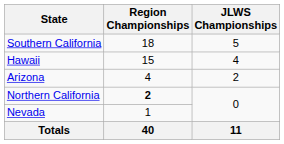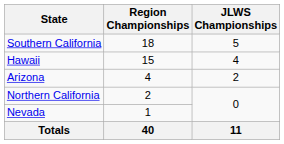(148, 95) bold -> (148, 95) normal
